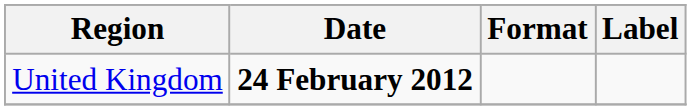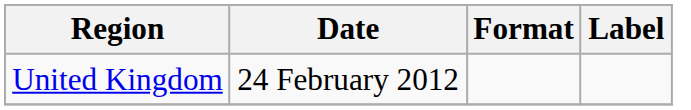(355, 78) bold -> (348, 78) normal
